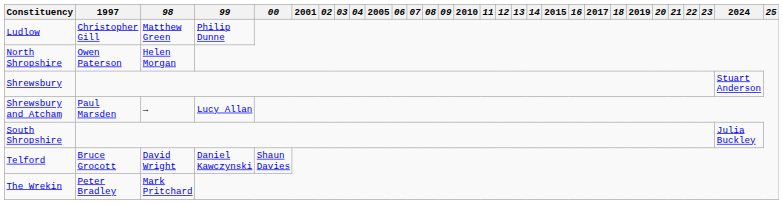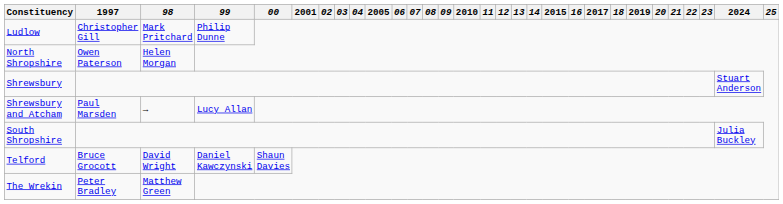(162, 32) Matthew Green -> (168, 32) Mark Pritchard
(168, 186) Mark Pritchard -> (162, 186) Matthew Green
